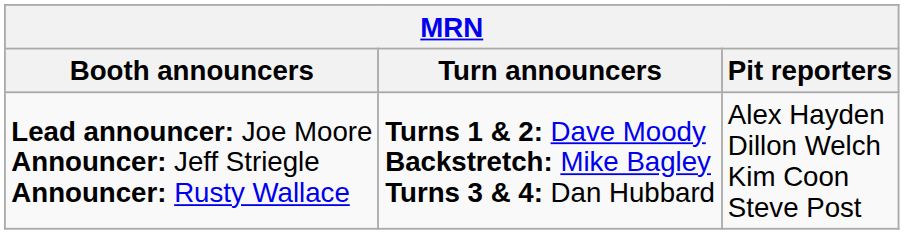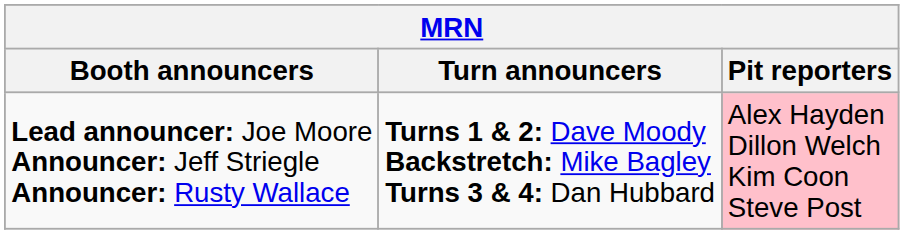(806, 161) no background -> (806, 161) pink background
